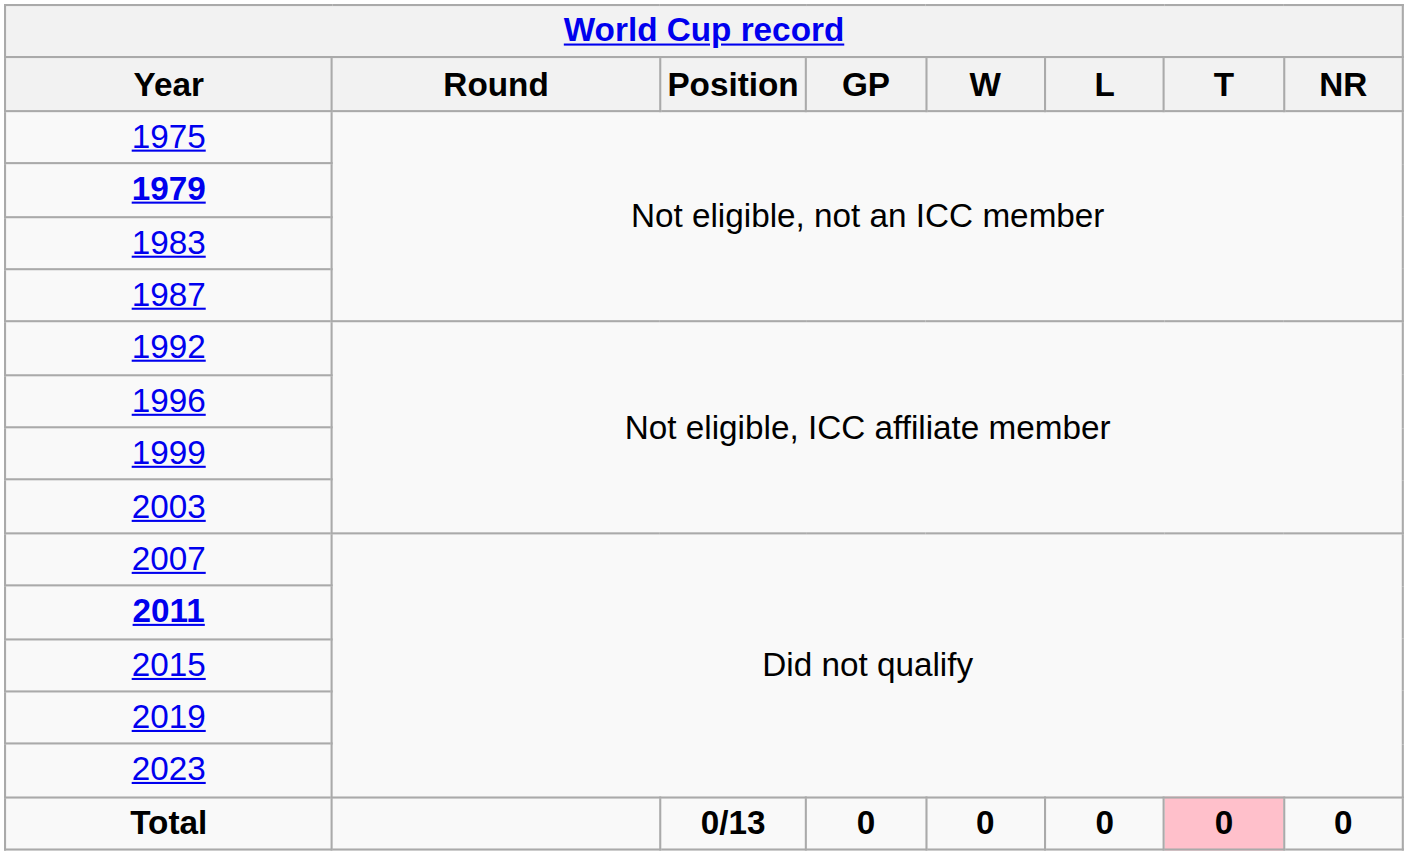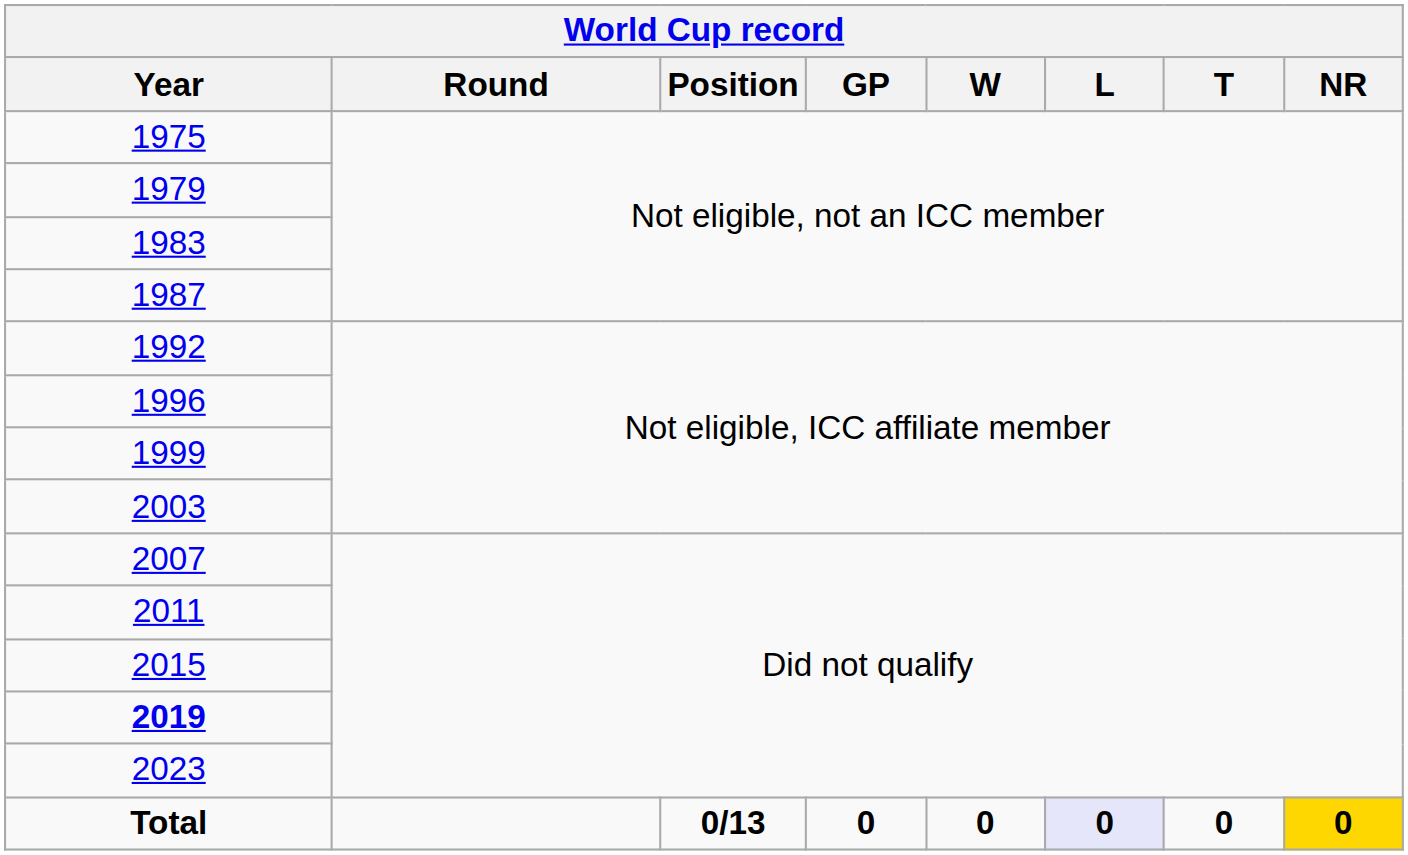(169, 189) bold -> (169, 189) normal
(169, 611) bold -> (169, 611) normal
(169, 717) normal -> (169, 717) bold
(1105, 822) no background -> (1105, 822) lavender background
(1224, 822) pink background -> (1224, 822) no background
(1343, 822) no background -> (1343, 822) gold background
